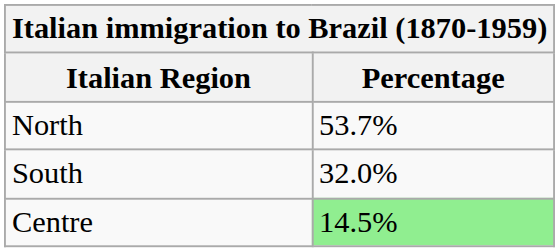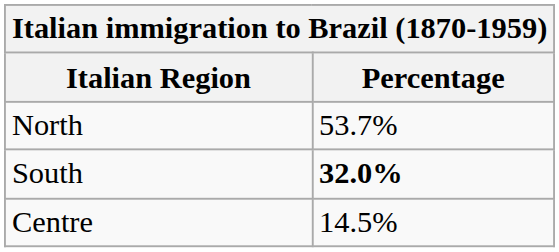(358, 173) normal -> (361, 173) bold
(358, 221) lightgreen background -> (358, 221) no background
